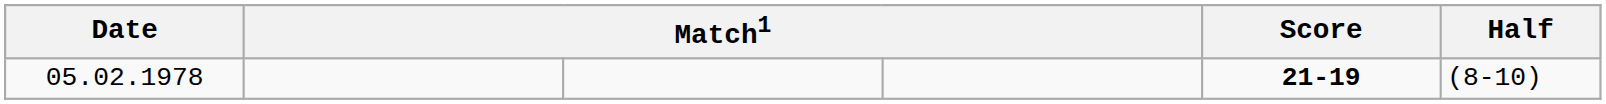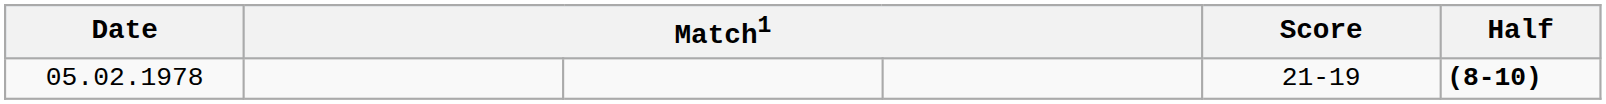(1321, 79) bold -> (1321, 79) normal
(1495, 79) normal -> (1495, 79) bold
